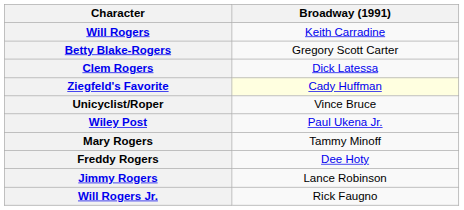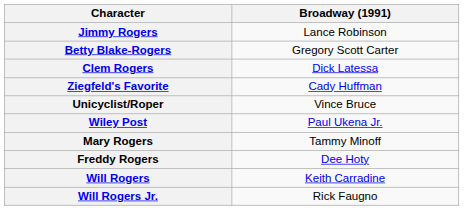rows swapped: (118, 31) <-> (118, 178)
(345, 86) lightyellow background -> (345, 86) no background
